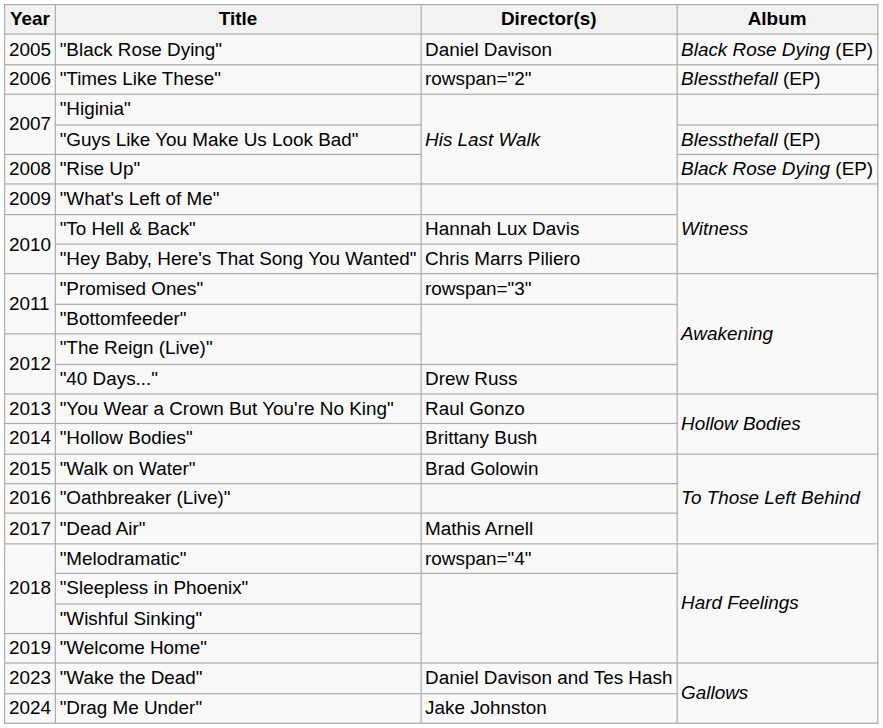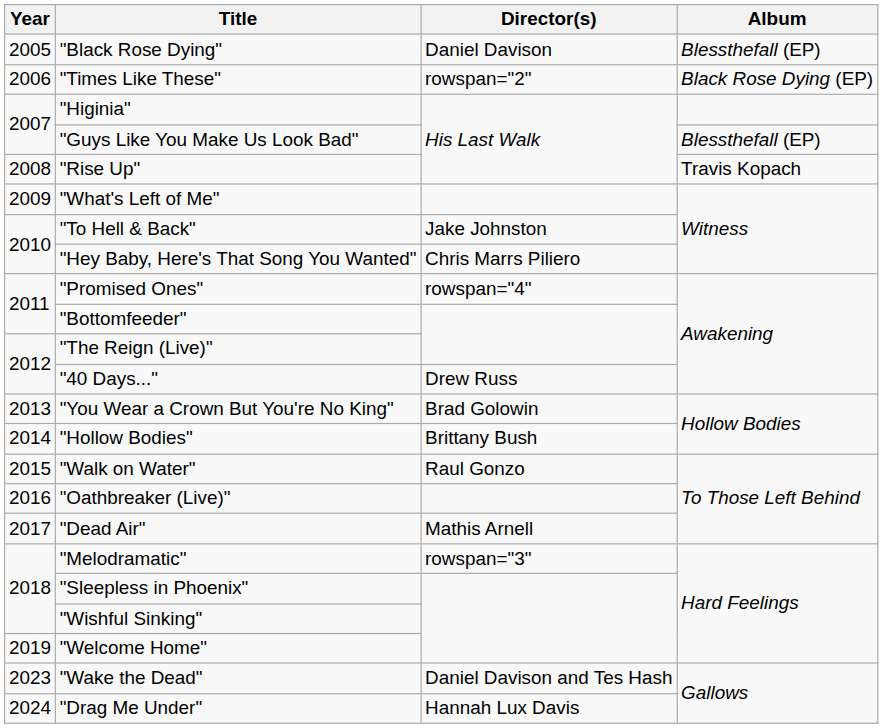(777, 49) Black Rose Dying (EP) -> (751, 49) Blessthefall (EP)
(751, 79) Blessthefall (EP) -> (777, 79) Black Rose Dying (EP)
(777, 169) Black Rose Dying (EP) -> (741, 169) Travis Kopach
(502, 229) Hannah Lux Davis -> (486, 229) Jake Johnston
(478, 288) rowspan="3" -> (478, 288) rowspan="4"
(475, 408) Raul Gonzo -> (482, 408) Brad Golowin
(482, 468) Brad Golowin -> (475, 468) Raul Gonzo
(478, 558) rowspan="4" -> (478, 558) rowspan="3"
(486, 708) Jake Johnston -> (502, 708) Hannah Lux Davis
